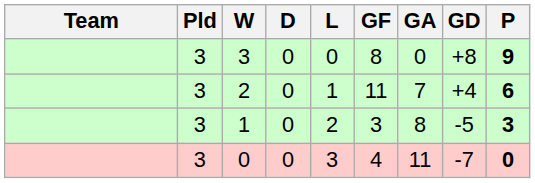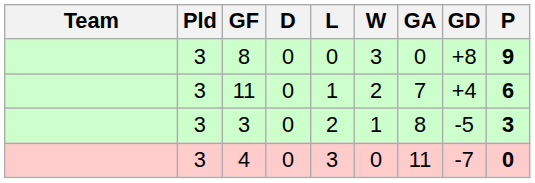columns swapped: (244, 21) <-> (376, 21)
